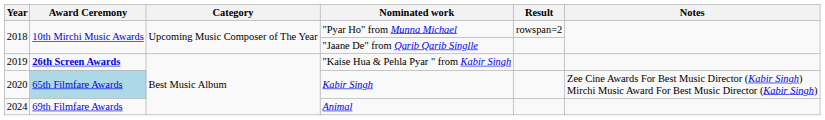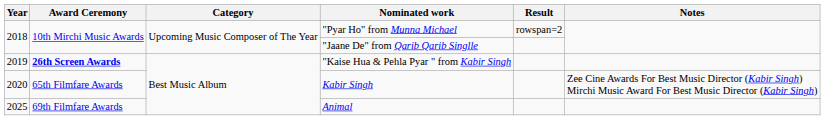(77, 84) lightblue background -> (77, 84) no background
(17, 106) 2024 -> (17, 106) 2025
